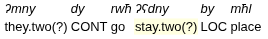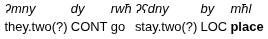(166, 26) lightyellow background -> (166, 26) no background
(246, 26) normal -> (247, 26) bold
